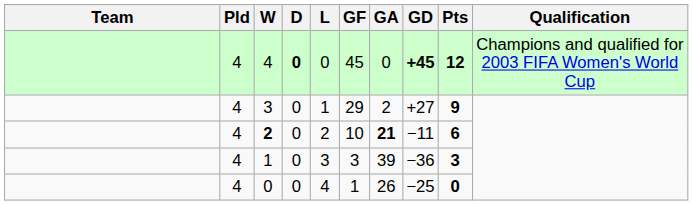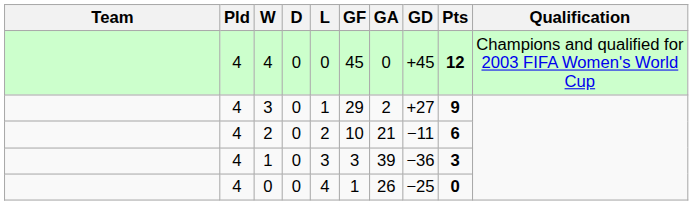(296, 62) bold -> (296, 62) normal
(421, 62) bold -> (421, 62) normal
(268, 134) bold -> (268, 134) normal
(386, 134) bold -> (386, 134) normal
